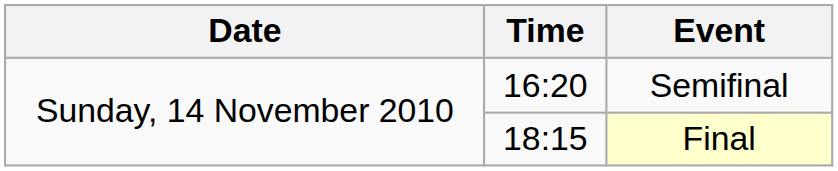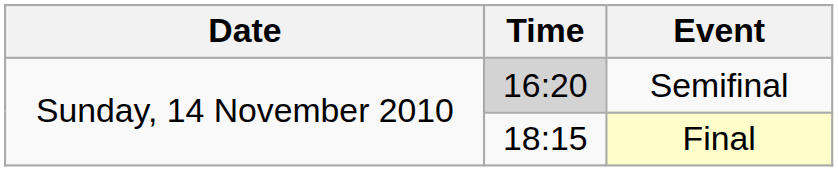(545, 84) no background -> (545, 84) lightgrey background
